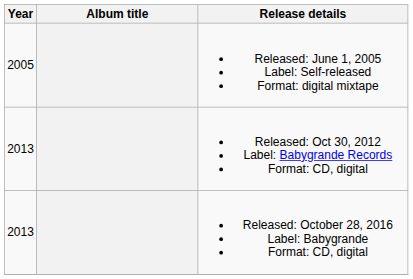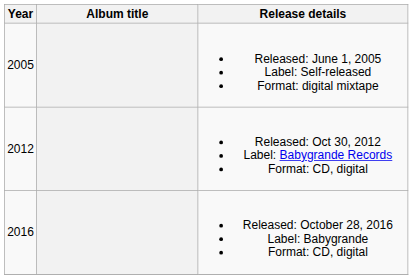(20, 148) 2013 -> (20, 148) 2012
(20, 232) 2013 -> (20, 232) 2016
